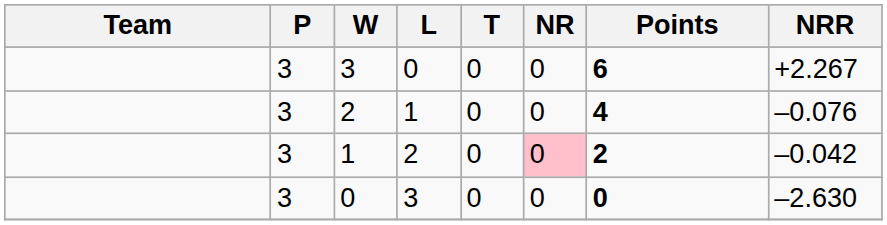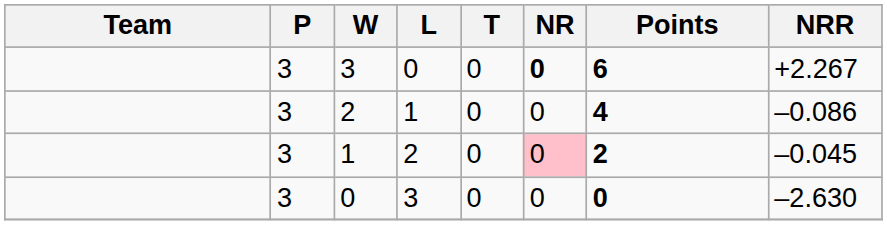(537, 68) normal -> (537, 68) bold
(816, 111) –0.076 -> (816, 111) –0.086
(816, 154) –0.042 -> (816, 154) –0.045
